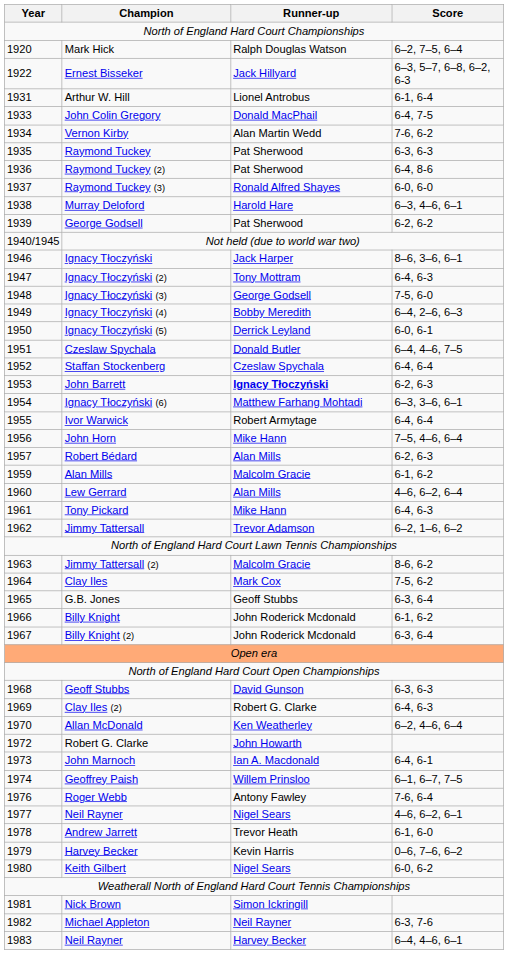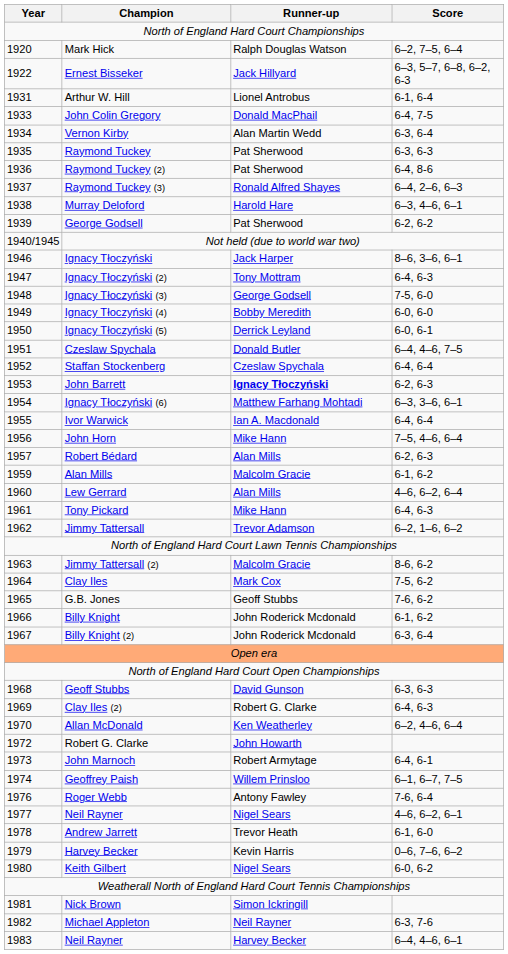(414, 133) 7-6, 6-2 -> (414, 133) 6-3, 6-4
(414, 187) 6-0, 6-0 -> (429, 187) 6–4, 2–6, 6–3
(429, 312) 6–4, 2–6, 6–3 -> (414, 312) 6-0, 6-0
(275, 420) Robert Armytage -> (276, 420) Ian A. Macdonald
(414, 599) 6-3, 6-4 -> (414, 599) 7-6, 6-2
(276, 760) Ian A. Macdonald -> (275, 760) Robert Armytage
